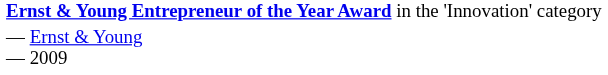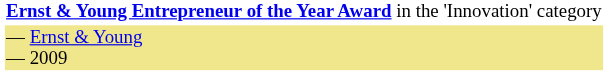(74, 47) no background -> (74, 47) khaki background
